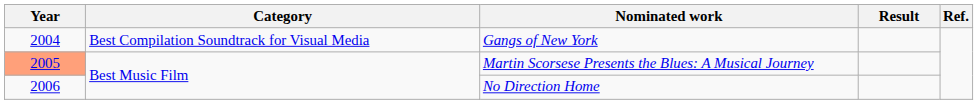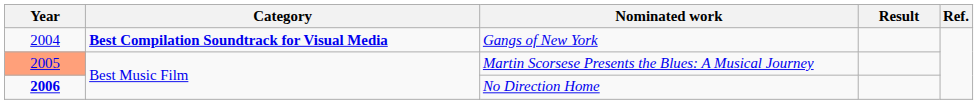(229, 39) normal -> (238, 39) bold
(45, 87) normal -> (45, 87) bold
